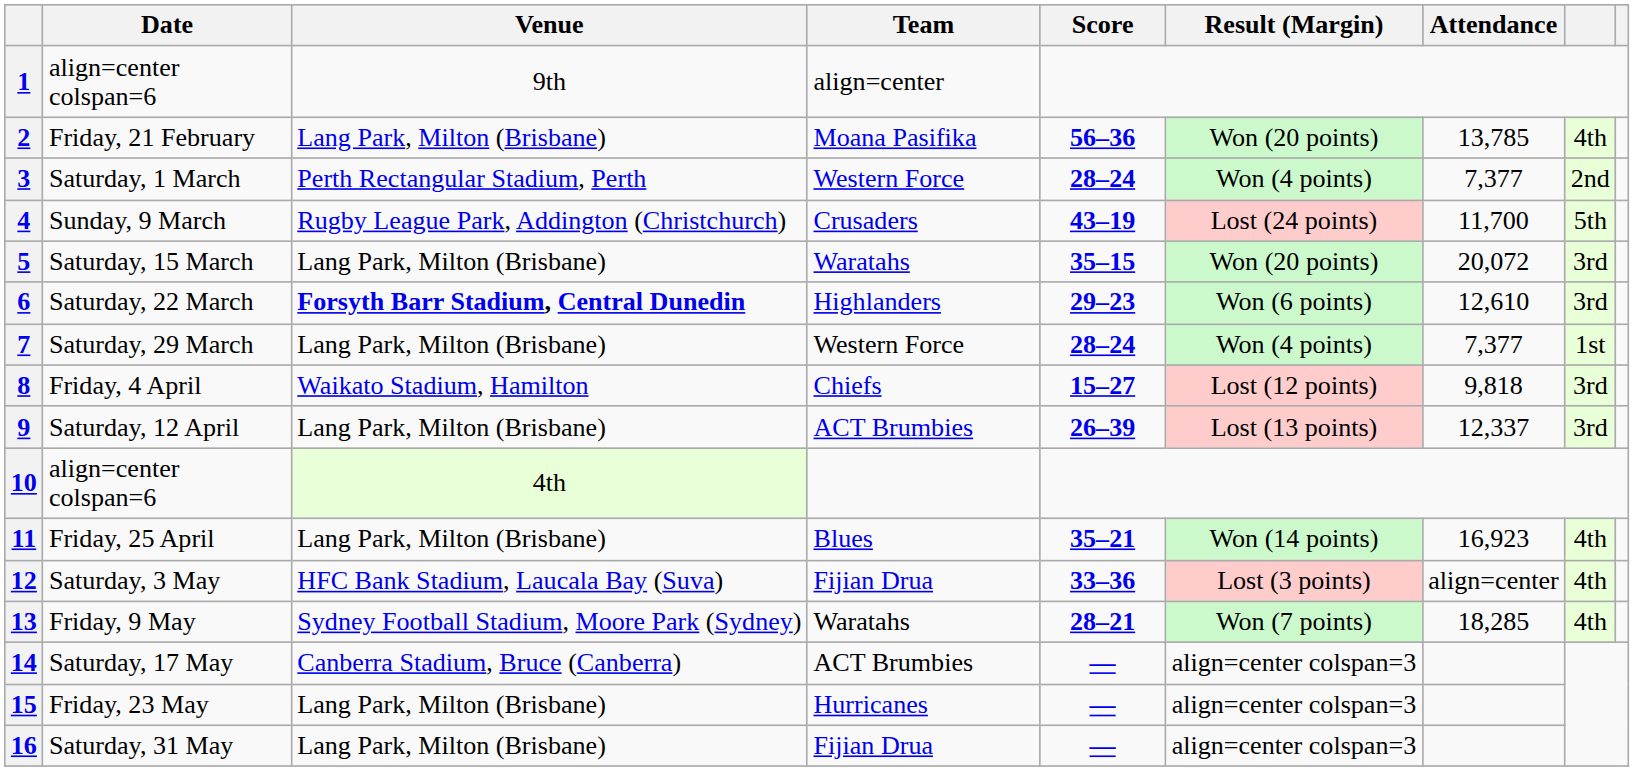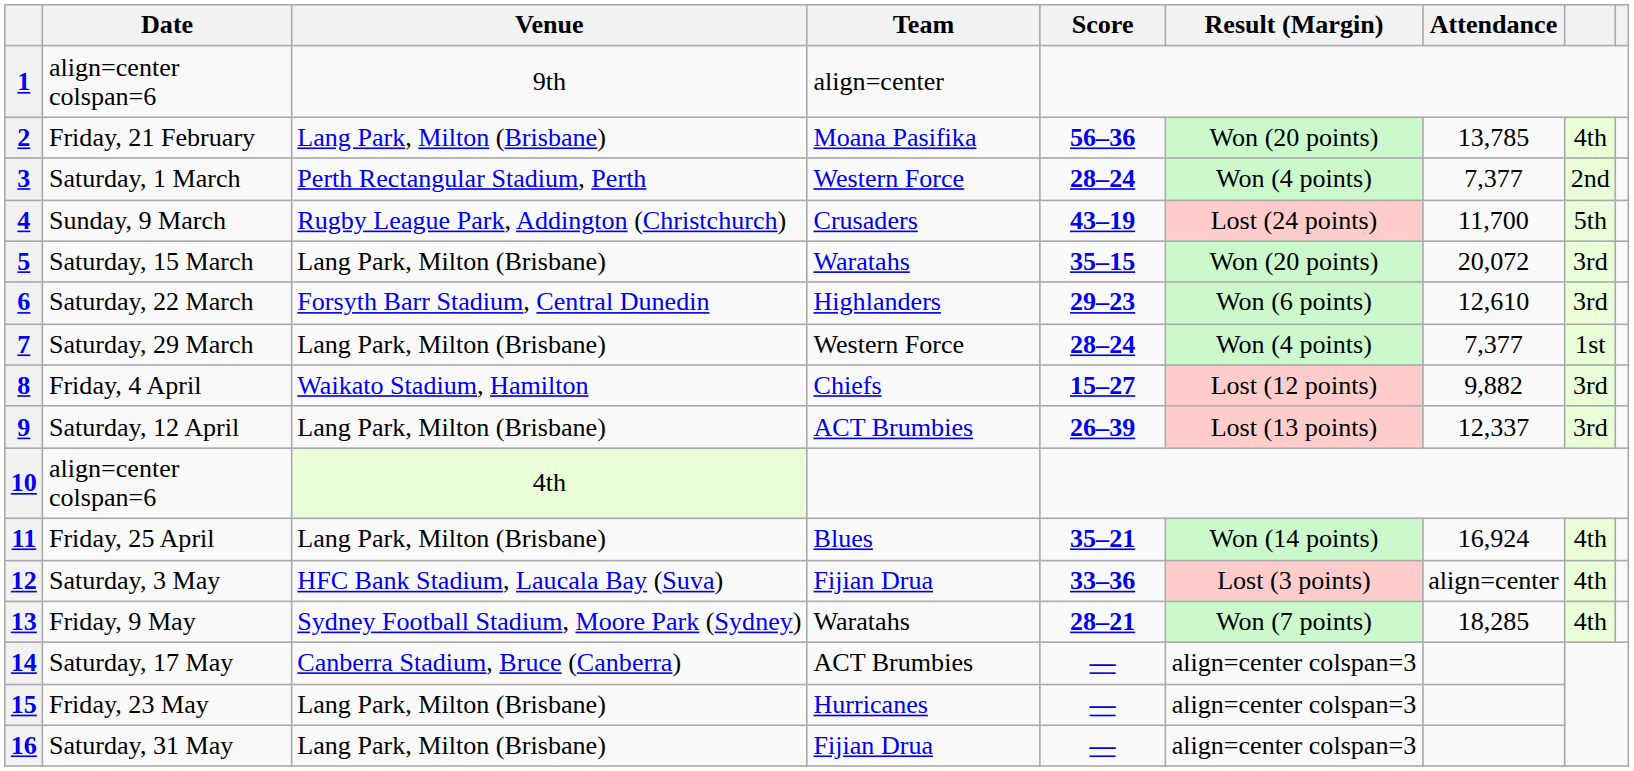(521, 302) bold -> (503, 302) normal
(1493, 385) 9,818 -> (1493, 385) 9,882
(1493, 538) 16,923 -> (1493, 538) 16,924
